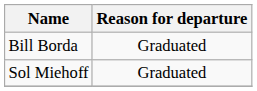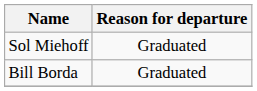rows swapped: (49, 73) <-> (43, 45)
